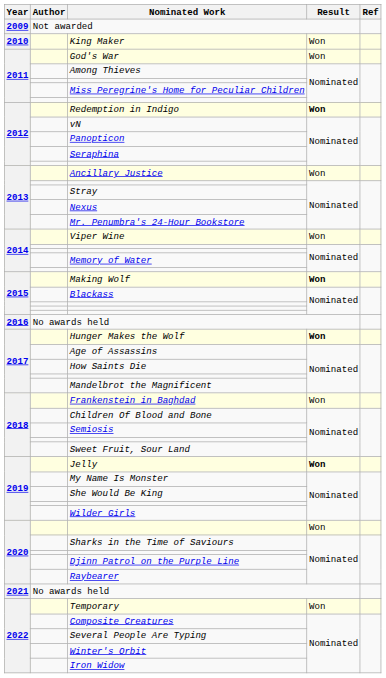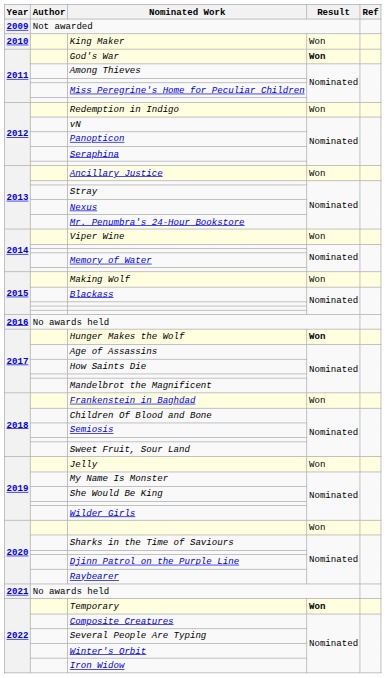(317, 56) normal -> (317, 56) bold
(317, 109) bold -> (317, 109) normal
(317, 279) bold -> (317, 279) normal
(317, 464) bold -> (317, 464) normal
(317, 606) normal -> (317, 606) bold
